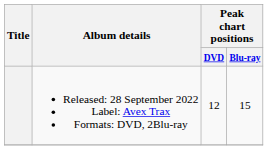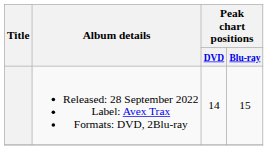(214, 105) 12 -> (214, 105) 14
